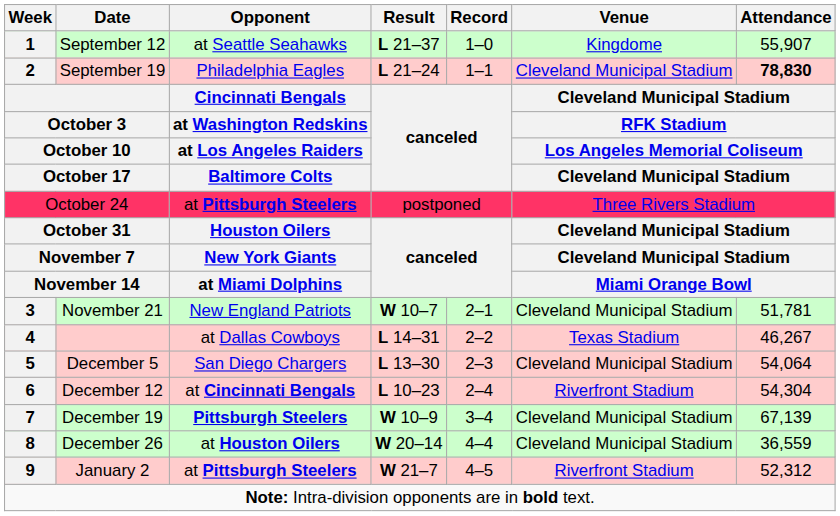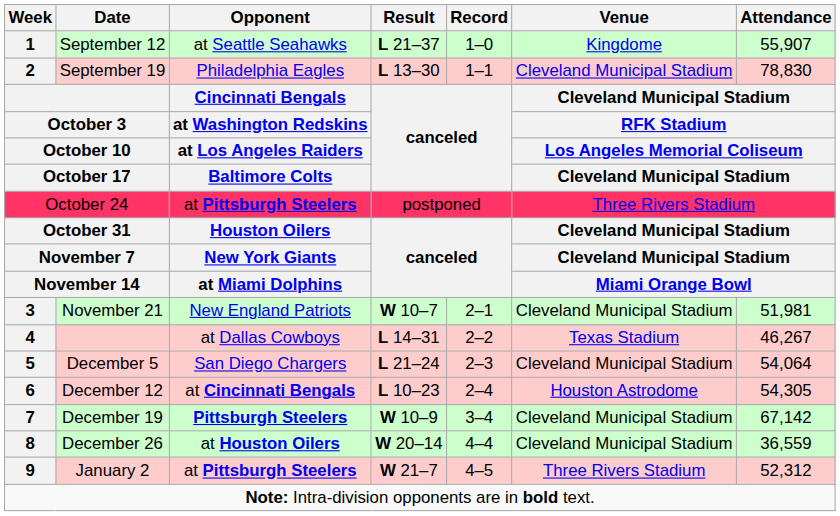(409, 71) L 21–24 -> (409, 71) L 13–30
(786, 71) bold -> (786, 71) normal
(786, 310) 51,781 -> (786, 310) 51,981
(409, 364) L 13–30 -> (409, 364) L 21–24
(624, 390) Riverfront Stadium -> (624, 390) Houston Astrodome
(786, 390) 54,304 -> (786, 390) 54,305
(786, 417) 67,139 -> (786, 417) 67,142
(624, 470) Riverfront Stadium -> (624, 470) Three Rivers Stadium
